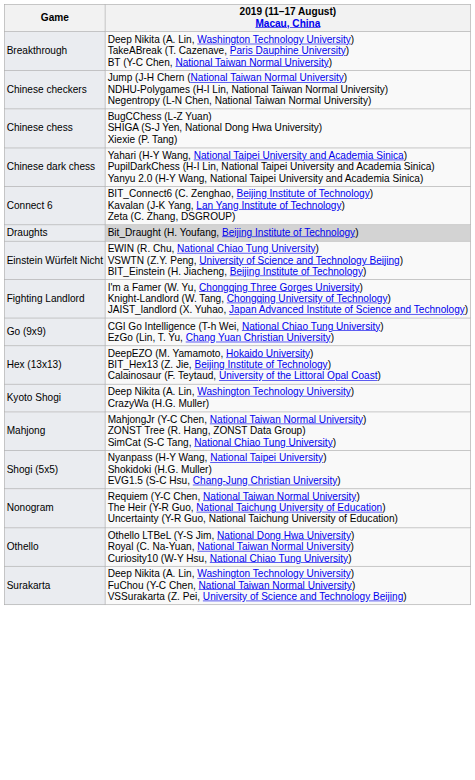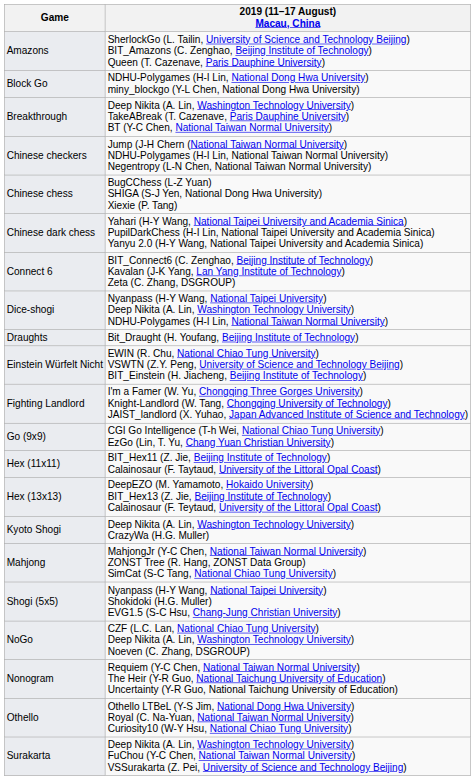+ row: (28, 51)
+ row: (27, 84)
+ row: (30, 310)
(233, 233) lightgrey background -> (233, 337) no background
+ row: (33, 464)
+ row: (20, 640)
